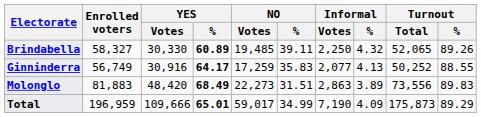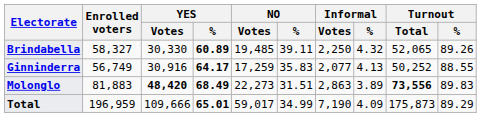(167, 85) normal -> (167, 85) bold
(412, 85) normal -> (412, 85) bold
